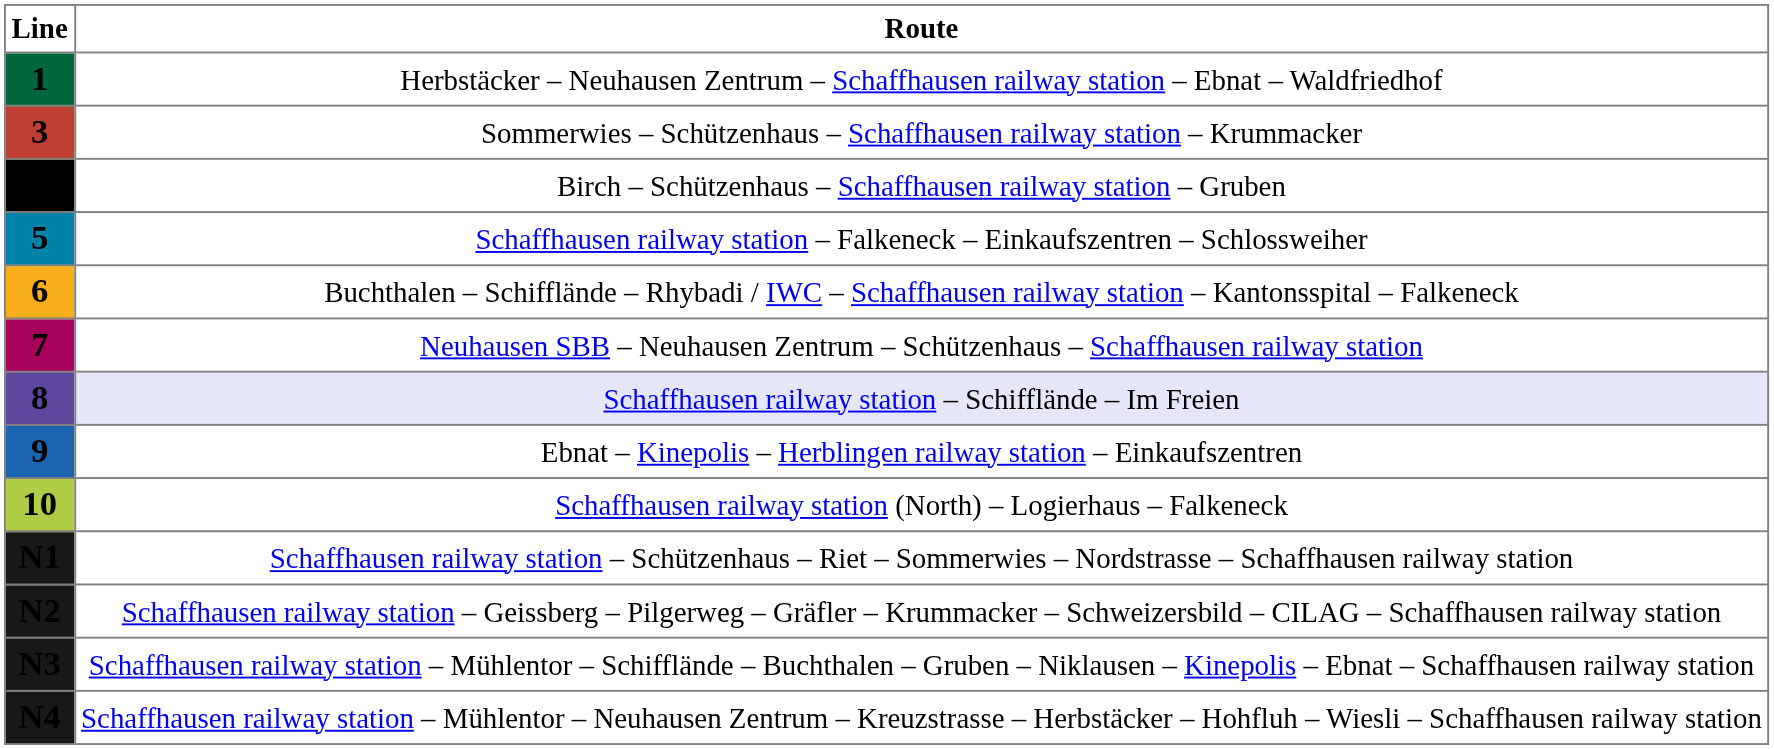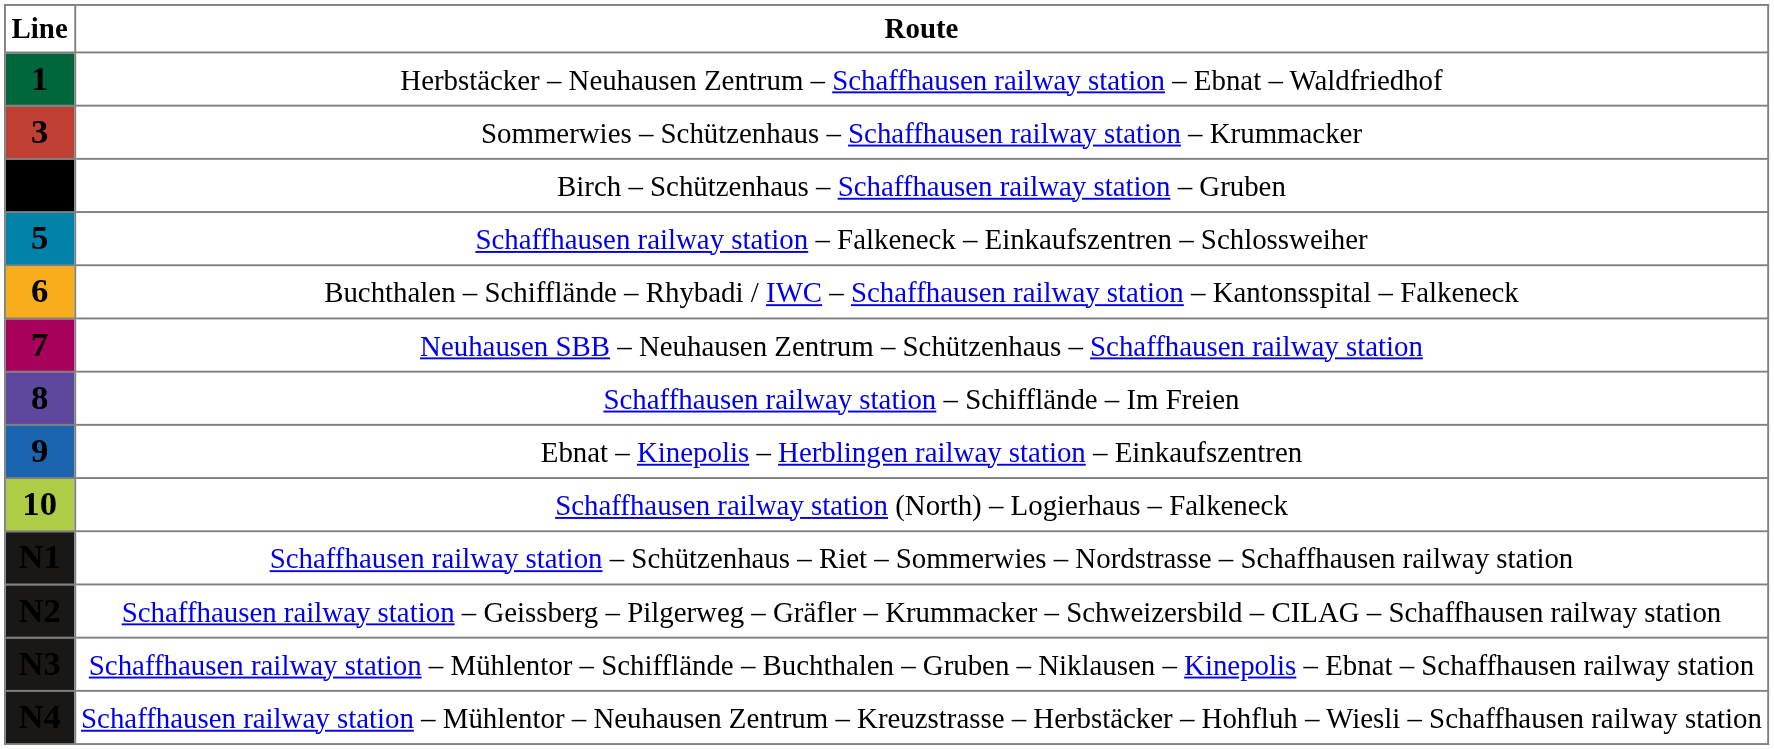(921, 397) lavender background -> (921, 397) no background
